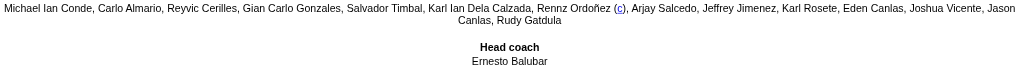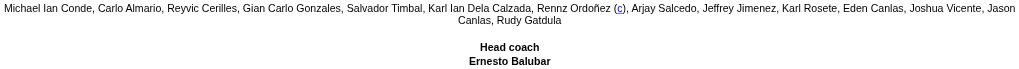(510, 61) normal -> (510, 61) bold
